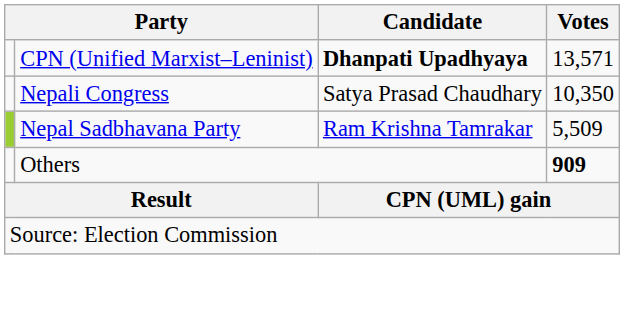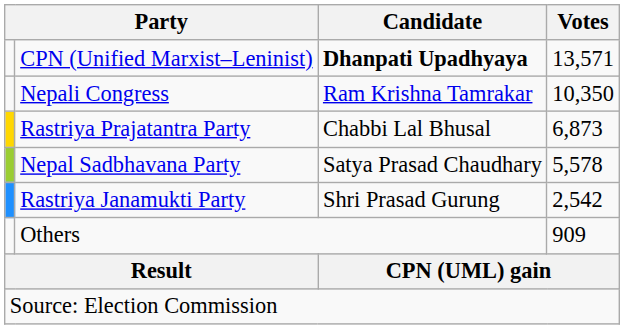(432, 93) Satya Prasad Chaudhary -> (428, 93) Ram Krishna Tamrakar
+ row: (135, 128)
(428, 128) Ram Krishna Tamrakar -> (432, 164) Satya Prasad Chaudhary
(577, 128) 5,509 -> (577, 164) 5,578
+ row: (133, 199)
(569, 164) bold -> (569, 235) normal
